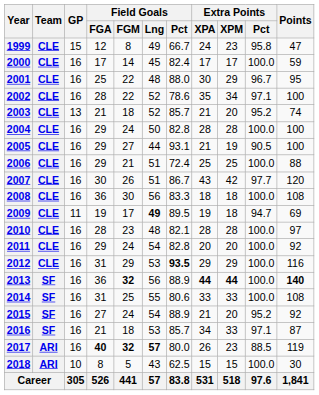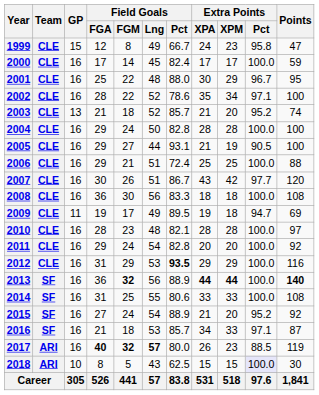(154, 213) bold -> (154, 213) normal
(261, 364) no background -> (261, 364) lavender background
